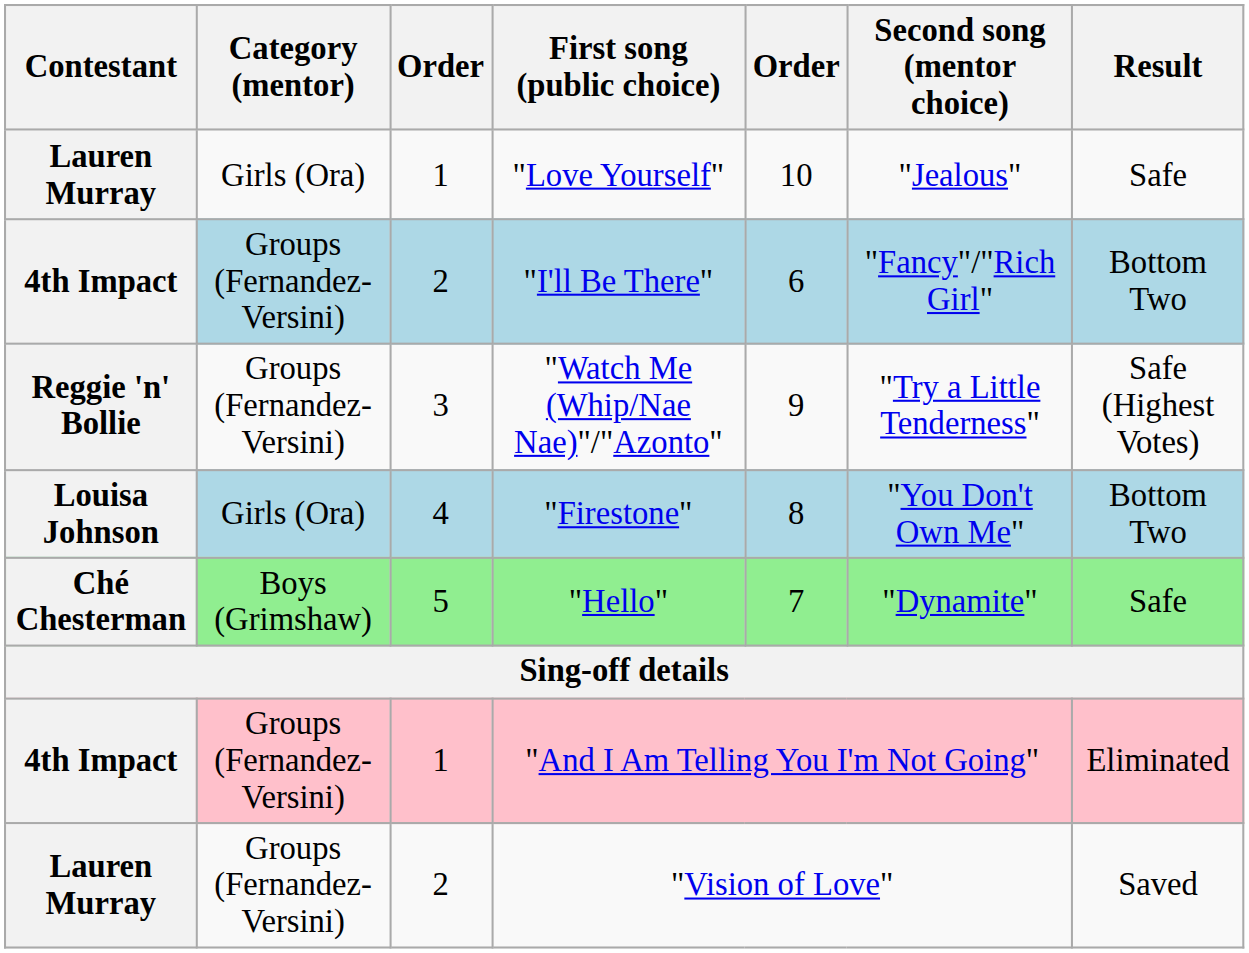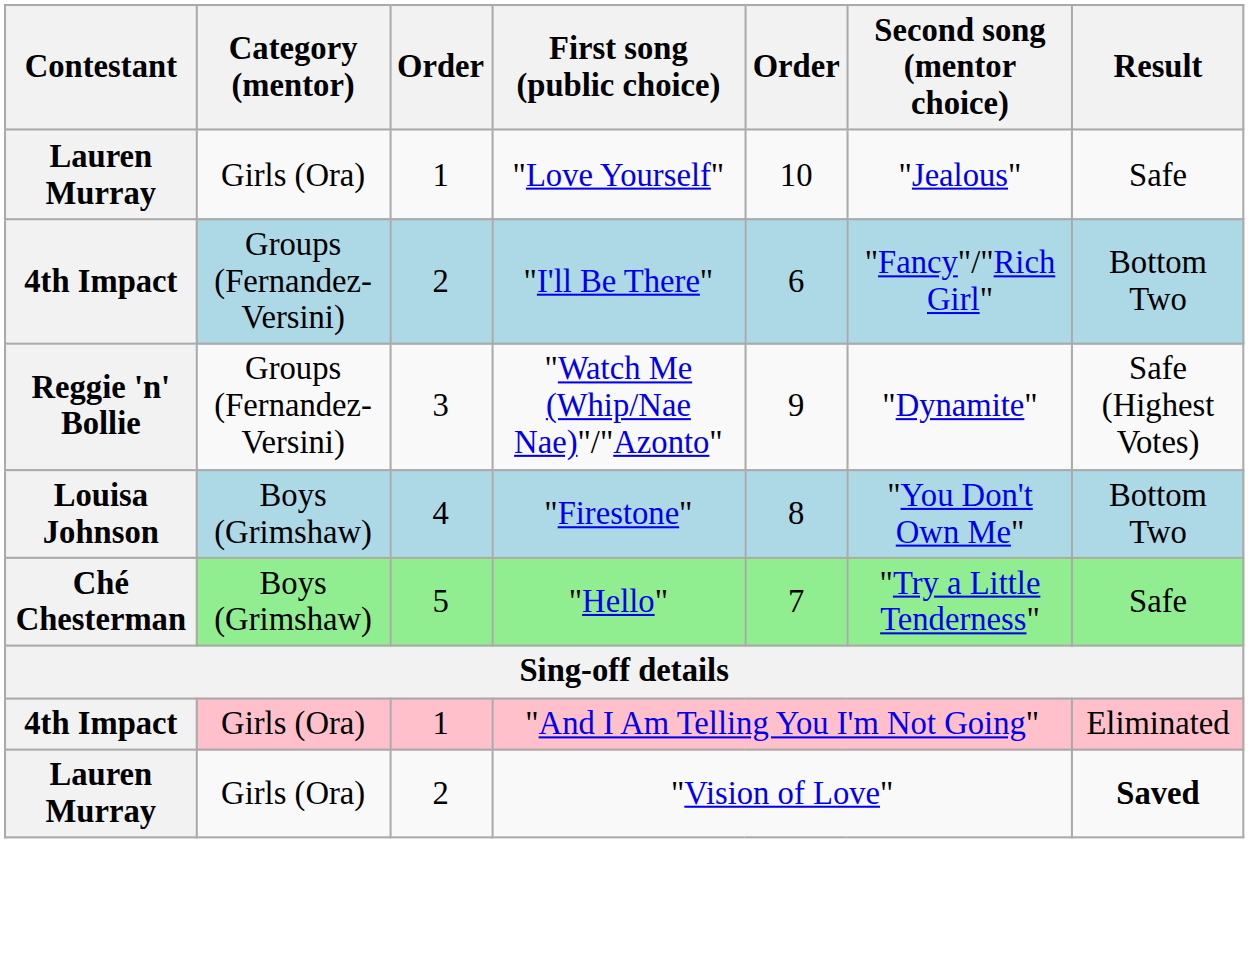(960, 405) "Try a Little Tenderness" -> (960, 405) "Dynamite"
(293, 512) Girls (Ora) -> (293, 512) Boys (Grimshaw)
(960, 601) "Dynamite" -> (960, 601) "Try a Little Tenderness"
(293, 759) Groups (Fernandez-Versini) -> (293, 723) Girls (Ora)
(293, 885) Groups (Fernandez-Versini) -> (293, 793) Girls (Ora)
(1158, 885) normal -> (1158, 793) bold
